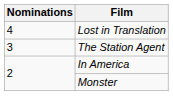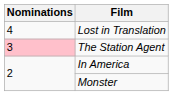(10, 47) no background -> (10, 47) pink background
